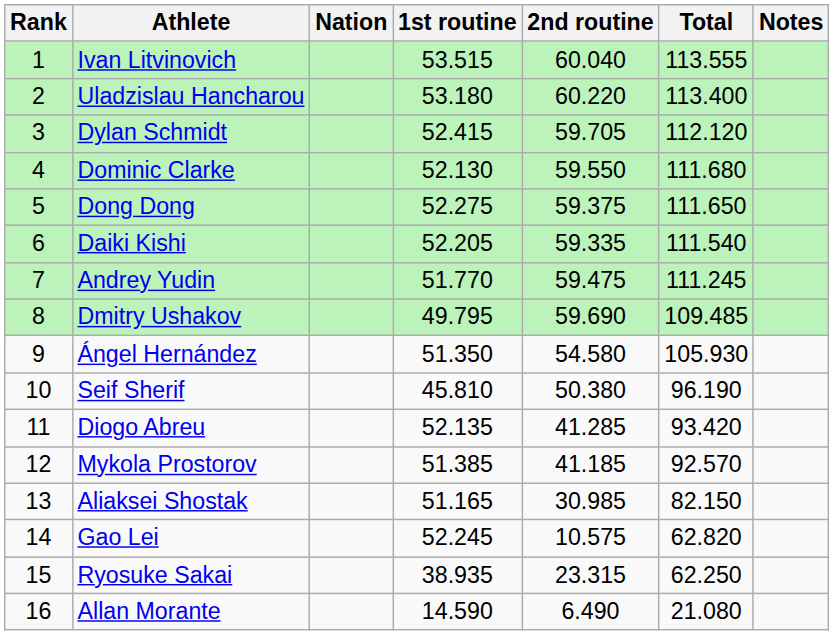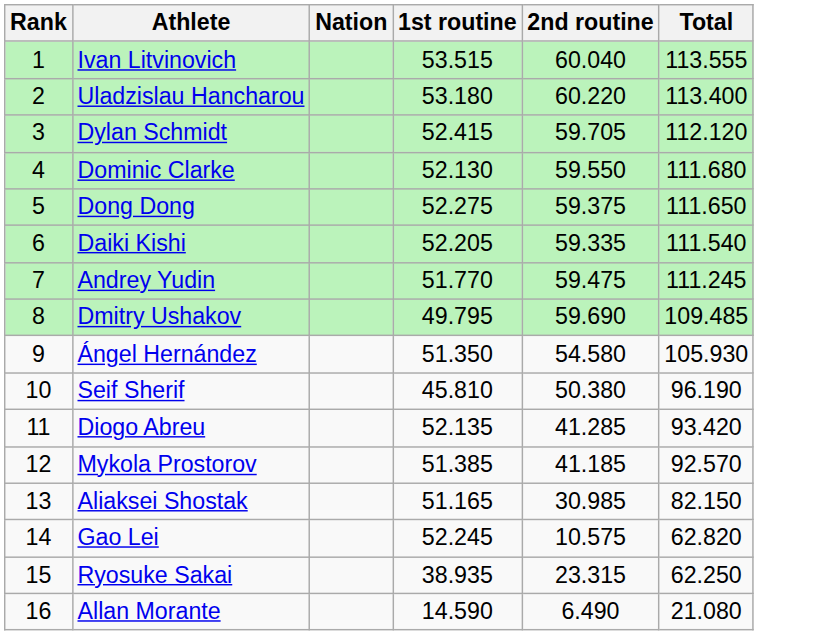- column: (791, 22)
